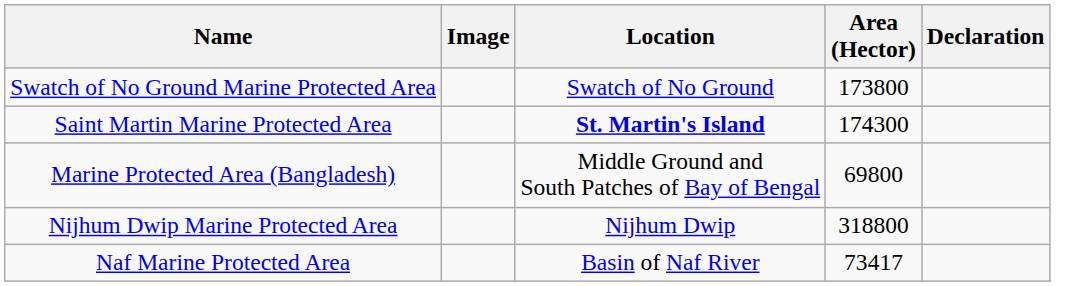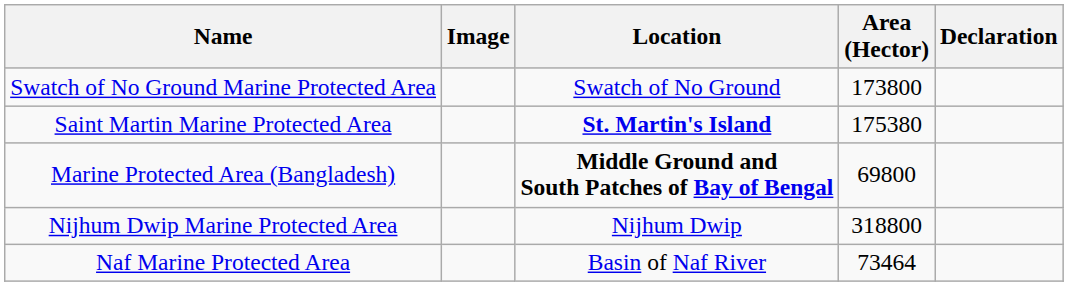(874, 124) 174300 -> (887, 124) 175380
(670, 174) normal -> (677, 174) bold
(874, 262) 73417 -> (887, 262) 73464
